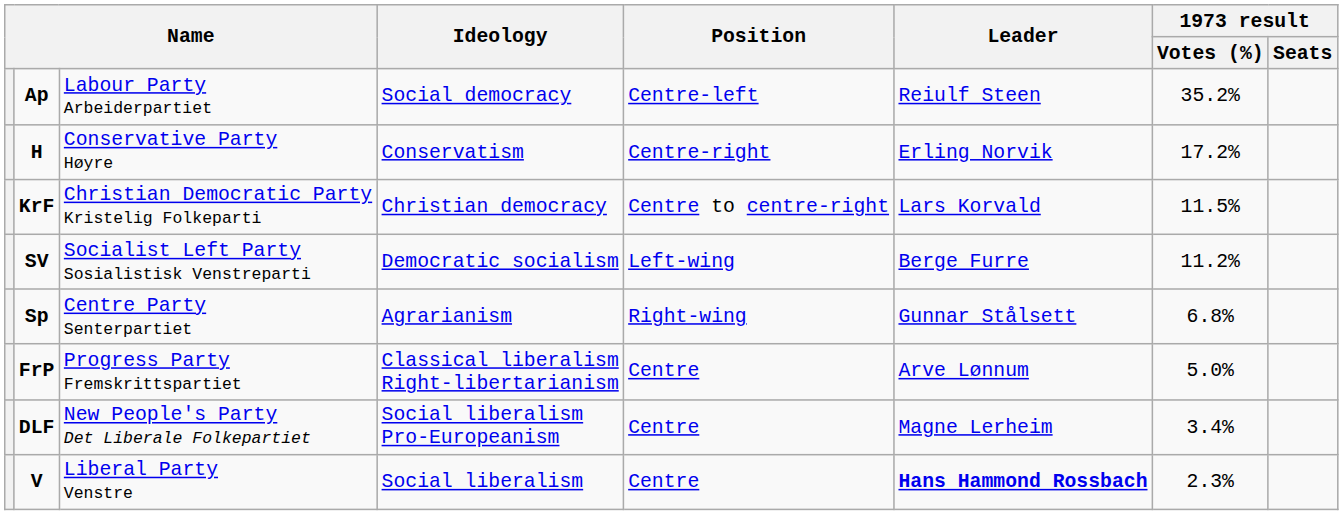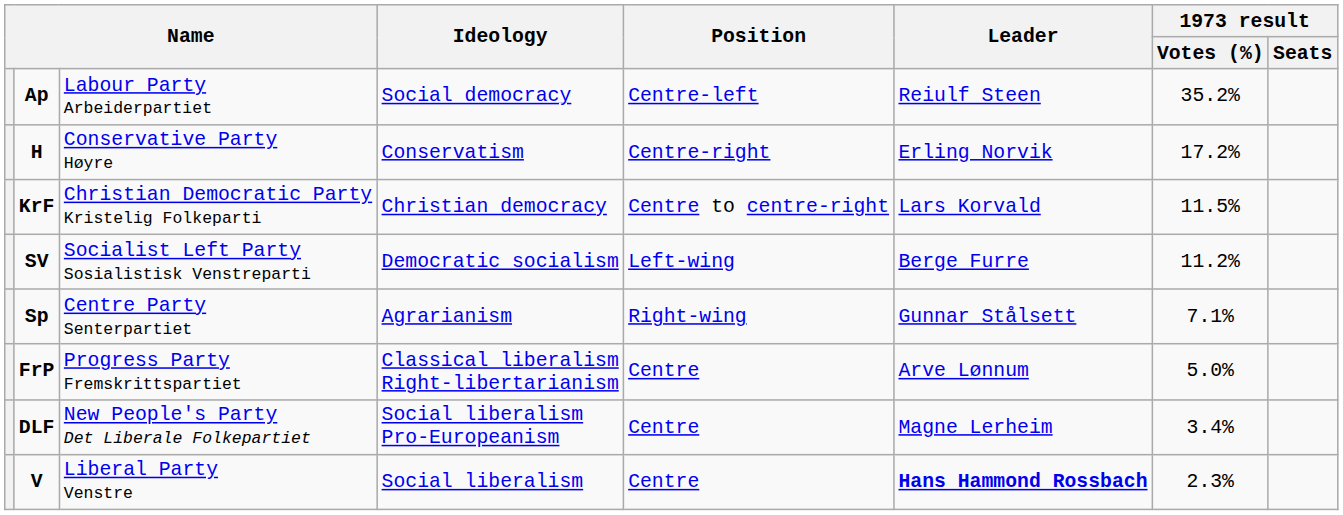(1210, 317) 6.8% -> (1210, 317) 7.1%
